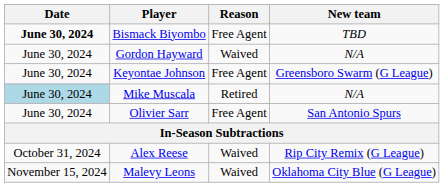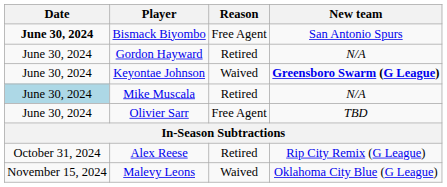(354, 34) TBD -> (356, 34) San Antonio Spurs
(239, 53) Waived -> (239, 53) Retired
(239, 73) Free Agent -> (239, 73) Waived
(354, 73) normal -> (356, 73) bold
(354, 113) San Antonio Spurs -> (356, 113) TBD
(239, 152) Waived -> (239, 152) Retired
